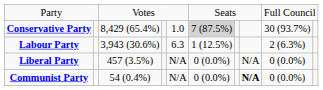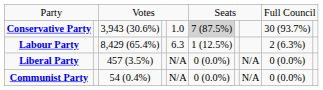(130, 28) 8,429 (65.4%) -> (130, 28) 3,943 (30.6%)
(130, 45) 3,943 (30.6%) -> (130, 45) 8,429 (65.4%)
(250, 77) bold -> (250, 77) normal
